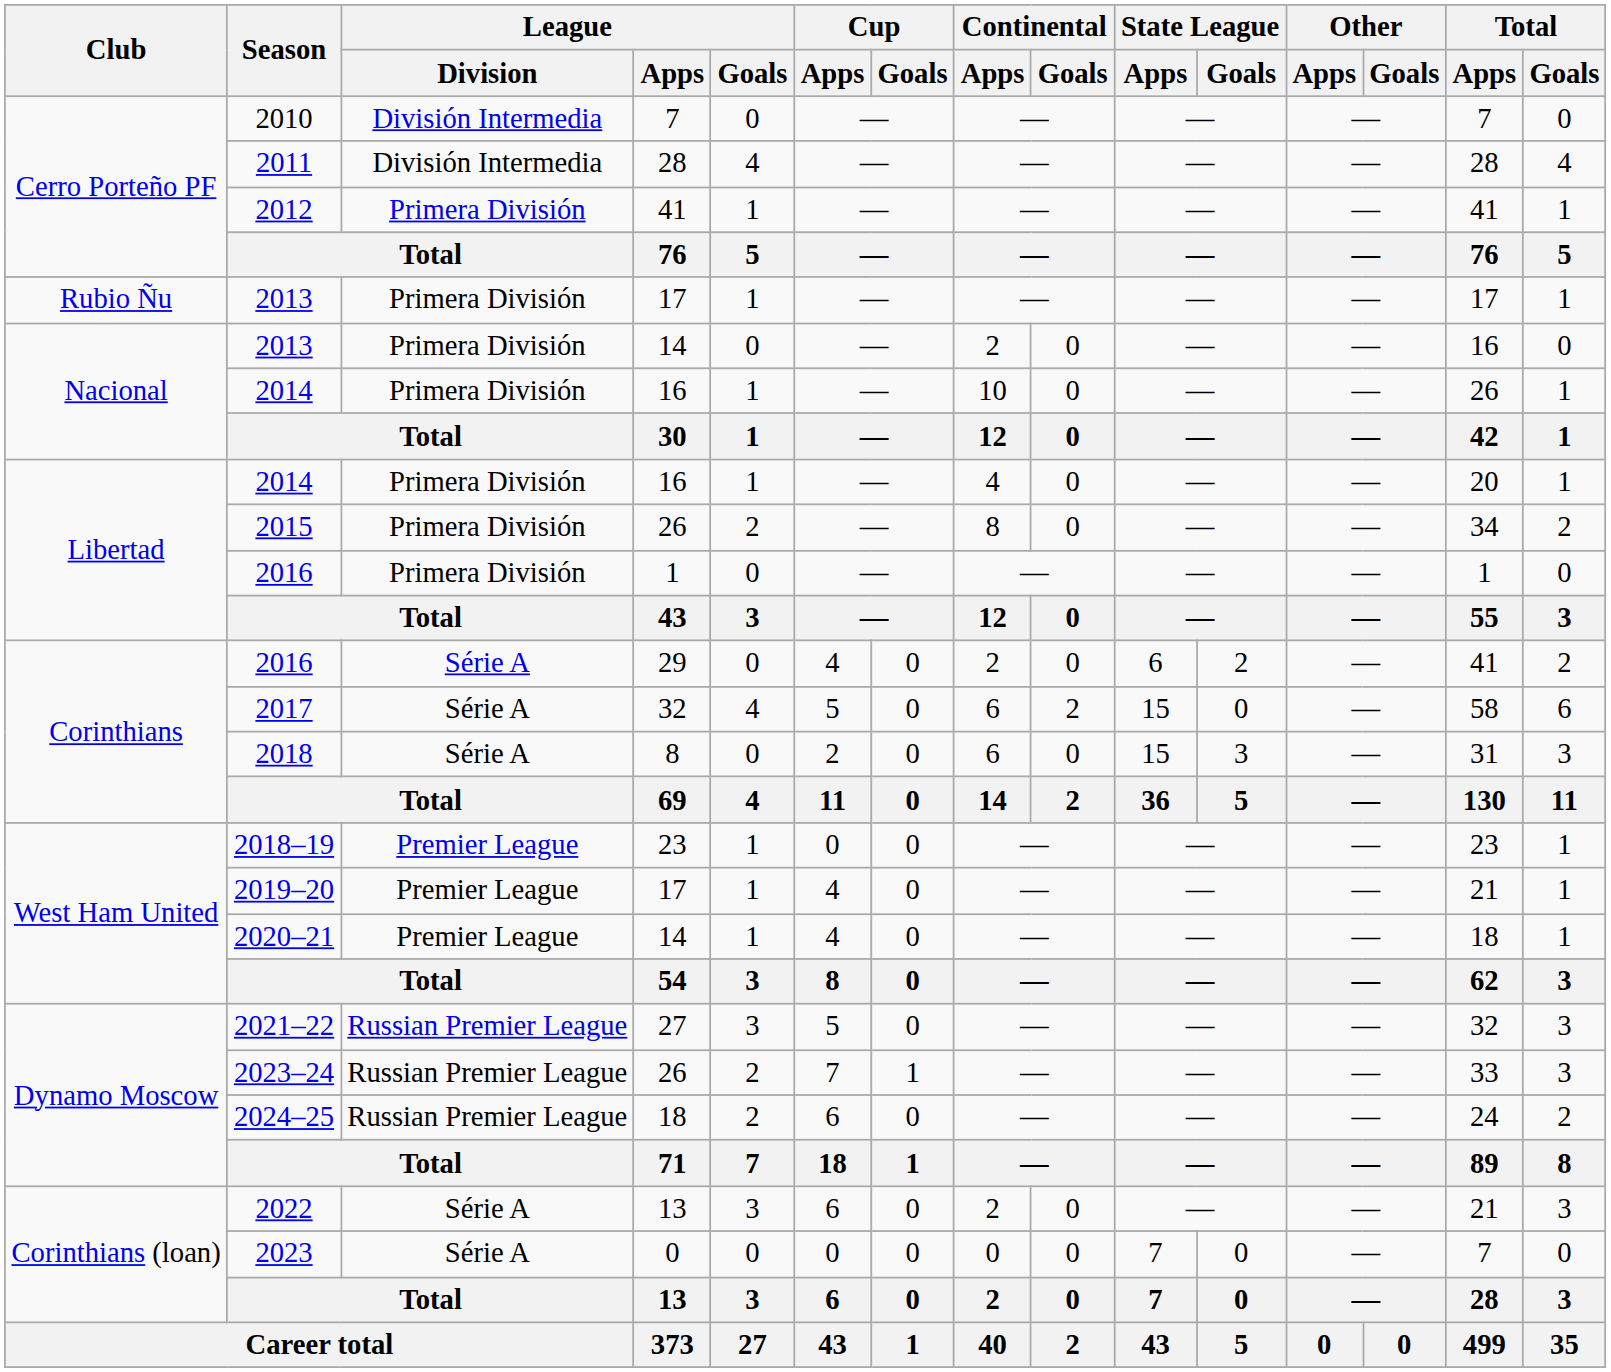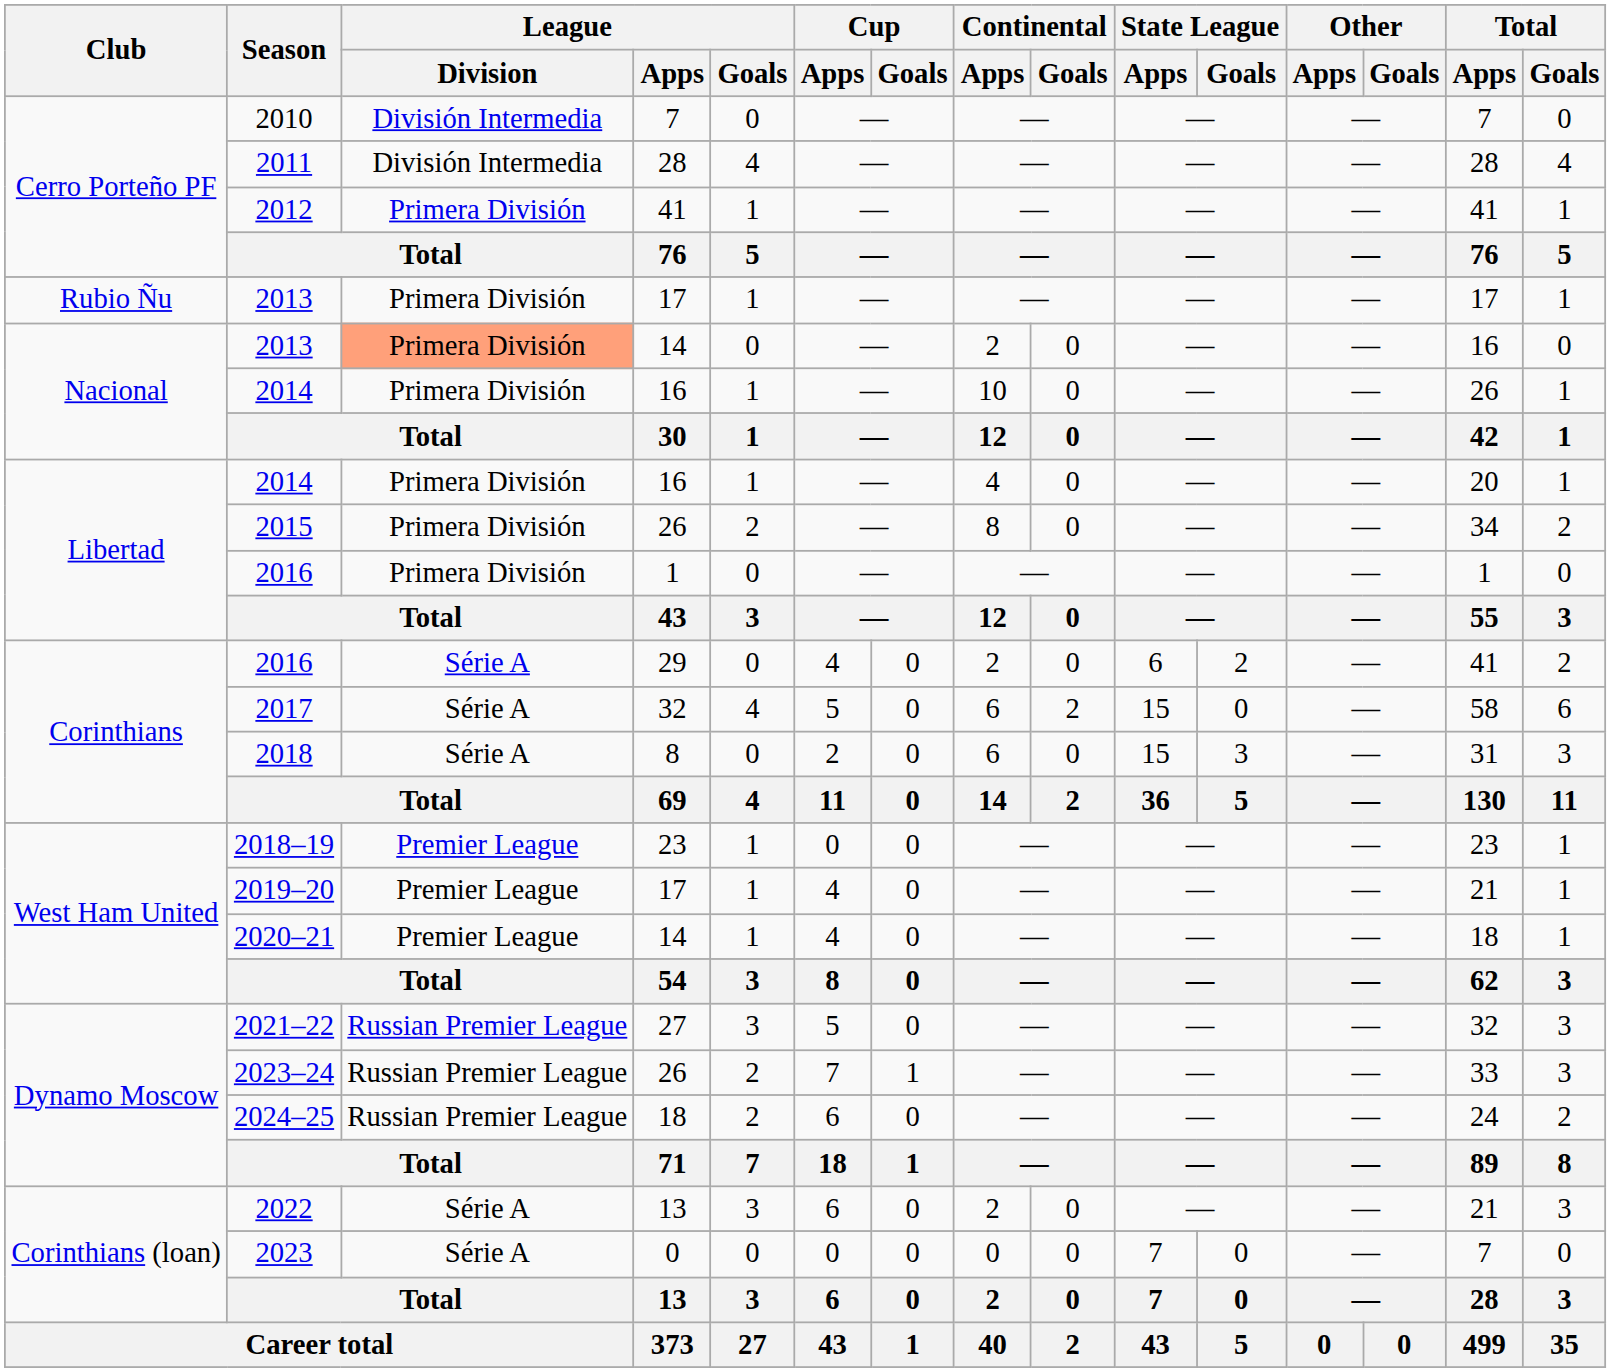(487, 345) no background -> (487, 345) lightsalmon background
